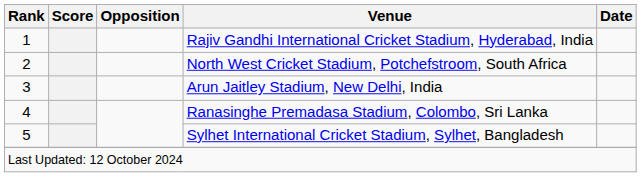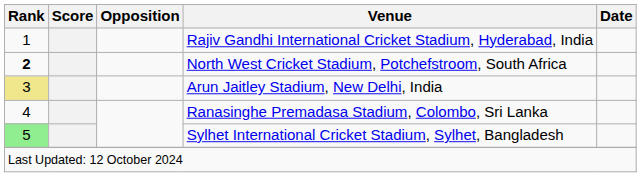(26, 64) normal -> (26, 64) bold
(26, 87) no background -> (26, 87) khaki background
(26, 135) no background -> (26, 135) lightgreen background
